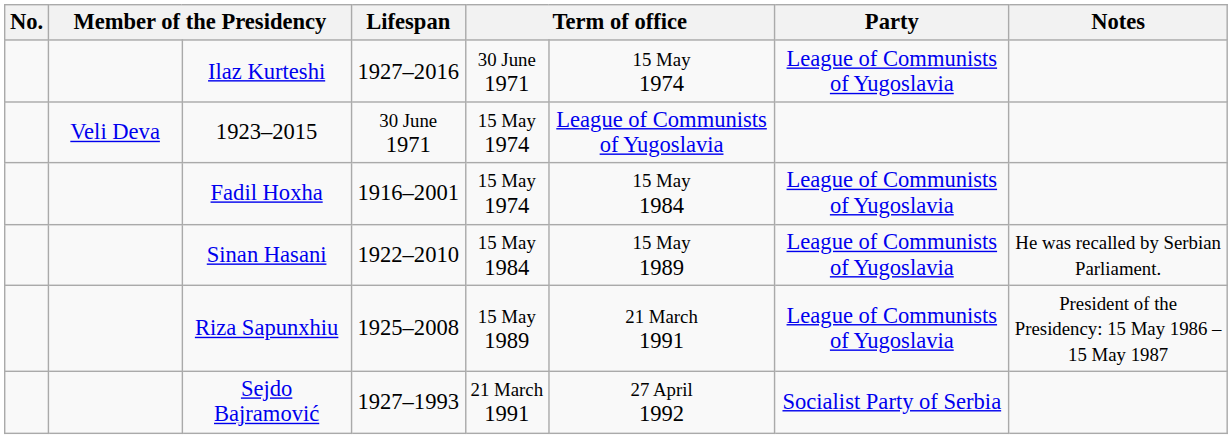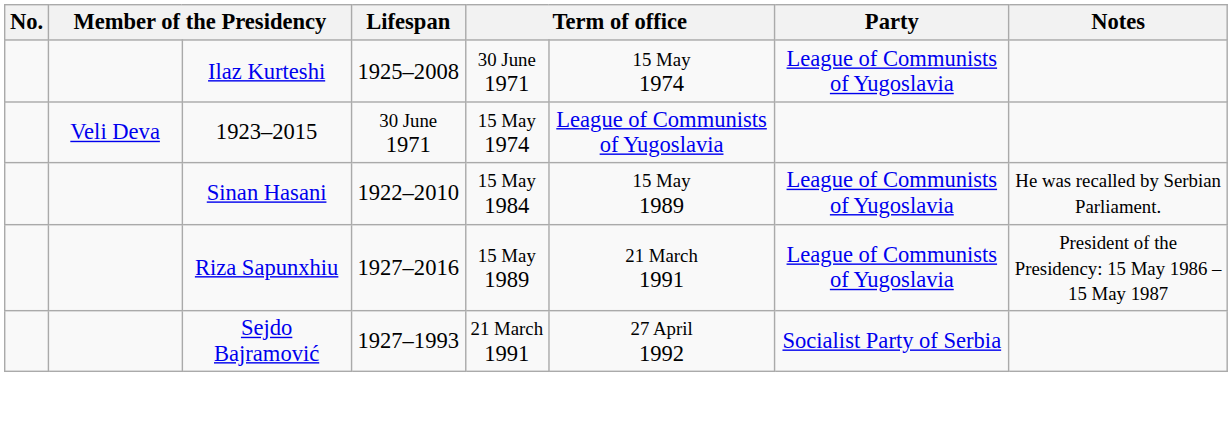(408, 70) 1927–2016 -> (408, 70) 1925–2008
- row: (267, 193)
(408, 328) 1925–2008 -> (408, 267) 1927–2016
